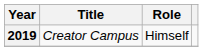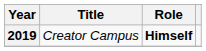(167, 35) normal -> (169, 35) bold
